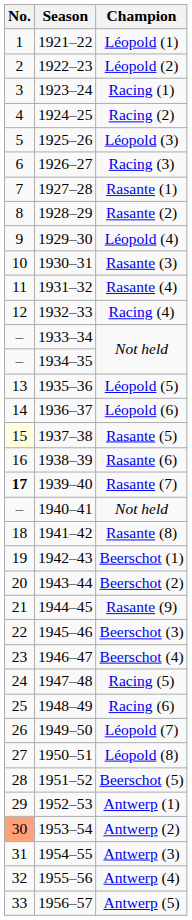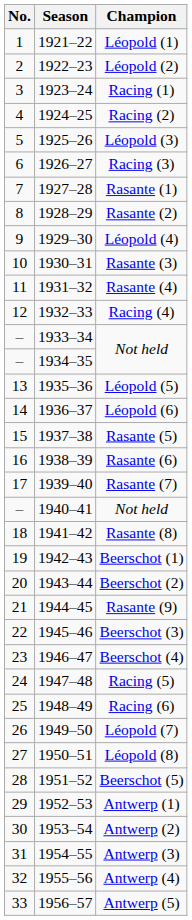(19, 435) lightyellow background -> (19, 435) no background
(19, 484) bold -> (19, 484) normal
(19, 829) lightsalmon background -> (19, 829) no background
